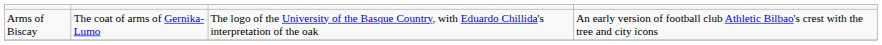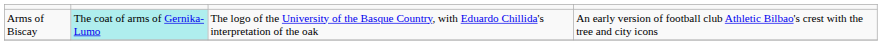(139, 24) no background -> (139, 24) paleturquoise background
